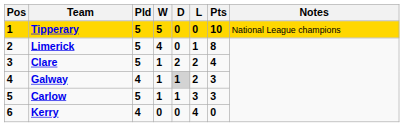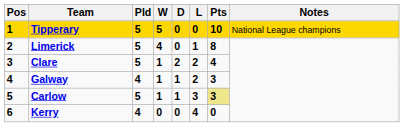(177, 79) lightgrey background -> (177, 79) no background
(213, 96) no background -> (213, 96) khaki background
